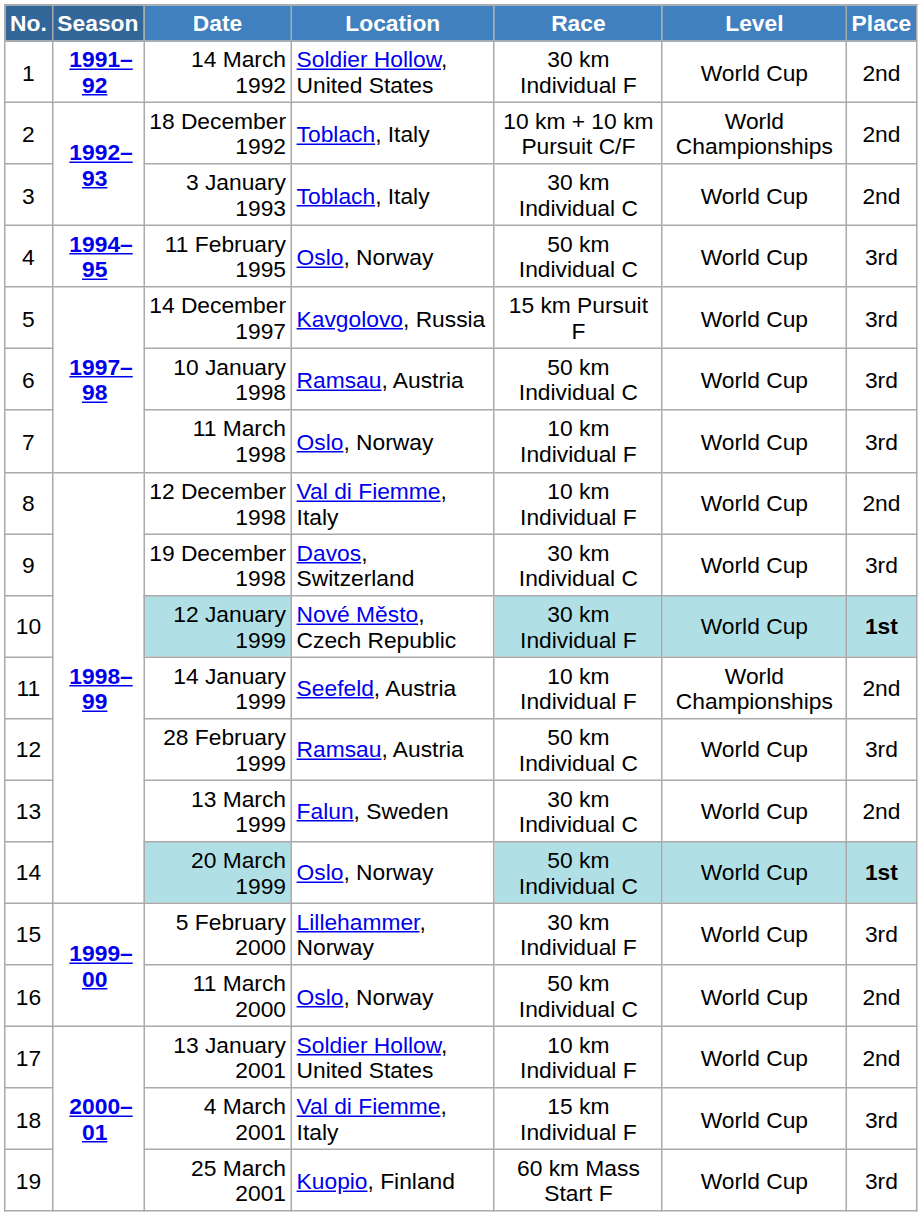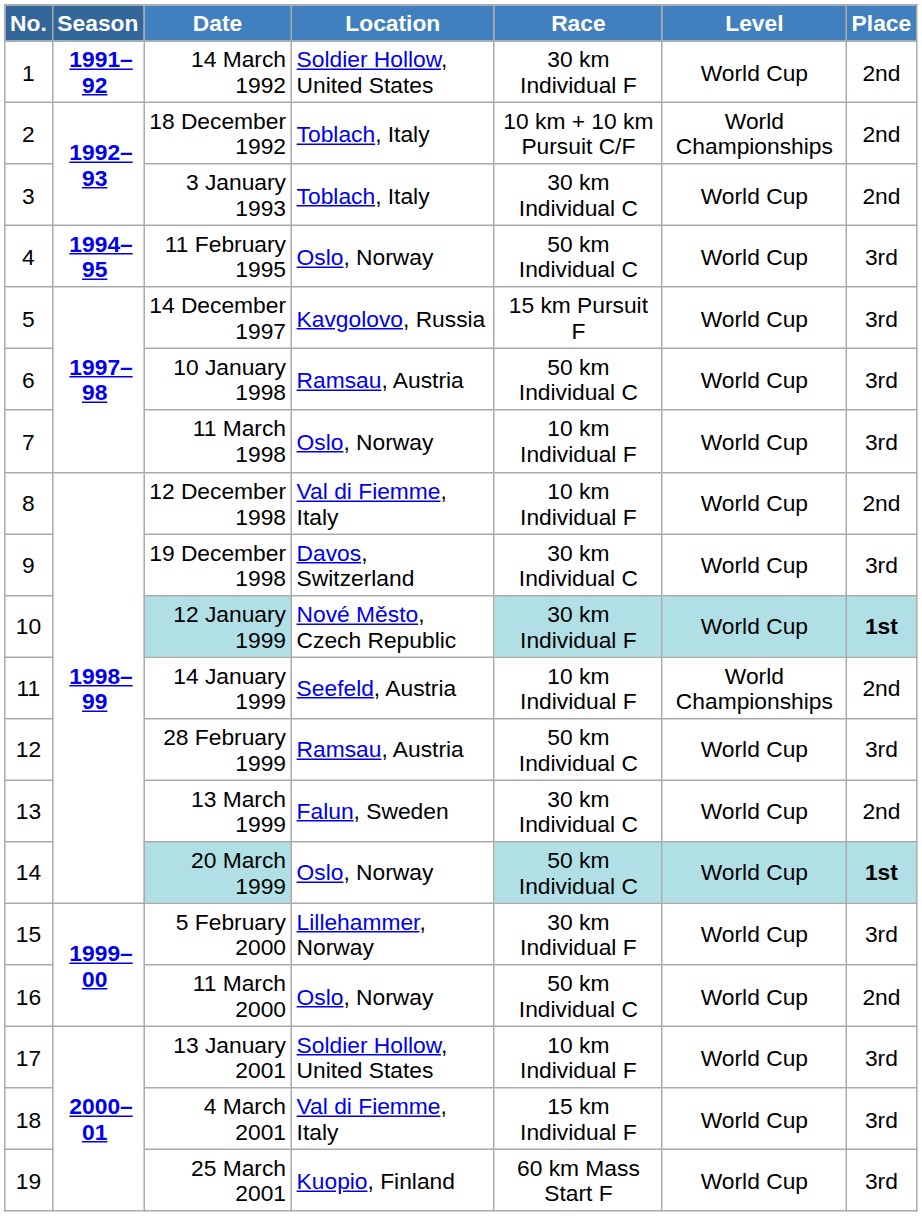(881, 1057) 2nd -> (881, 1057) 3rd
